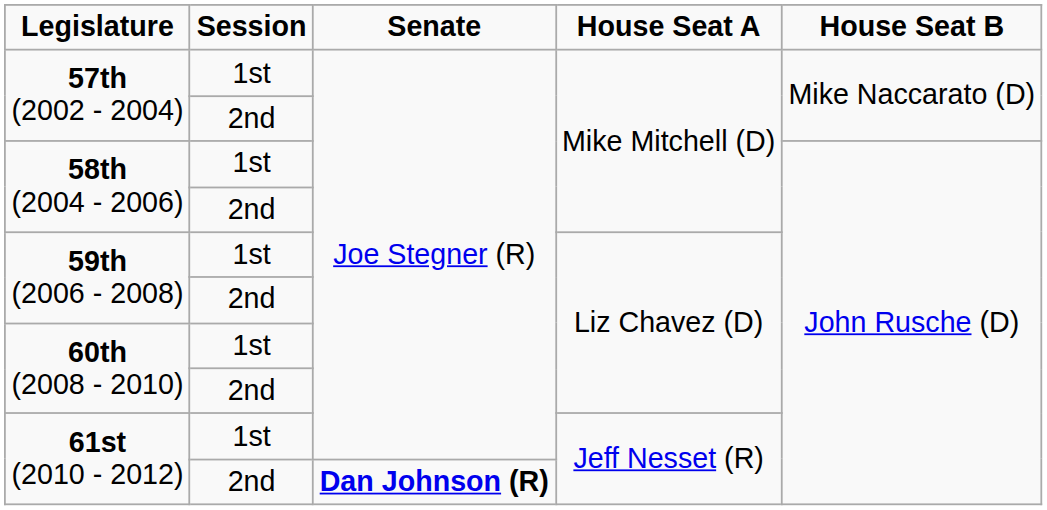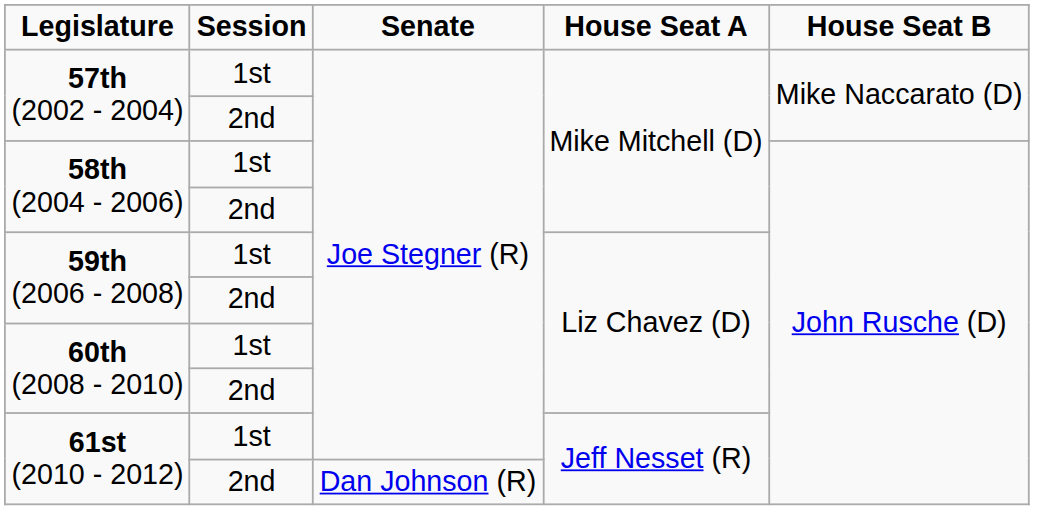(434, 481) bold -> (428, 481) normal
